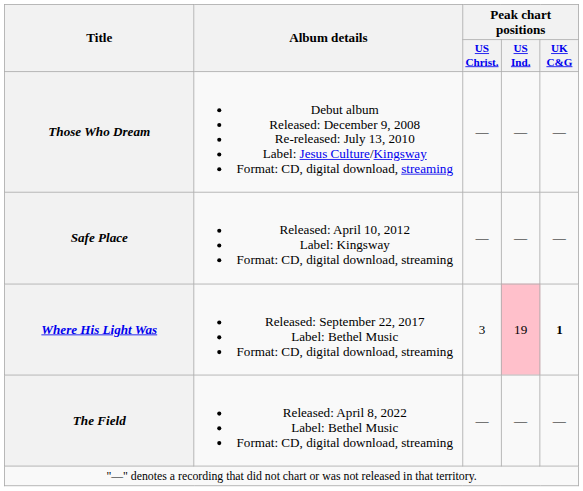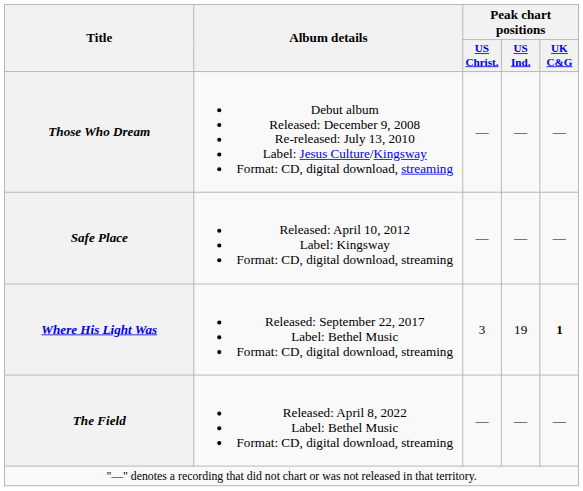(521, 329) pink background -> (521, 329) no background
